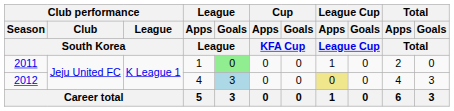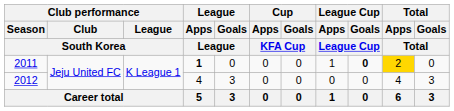(199, 64) normal -> (199, 64) bold
(232, 64) lightgreen background -> (232, 64) no background
(365, 64) normal -> (365, 64) bold
(398, 64) no background -> (398, 64) gold background
(232, 81) lightblue background -> (232, 81) no background
(332, 81) khaki background -> (332, 81) no background
